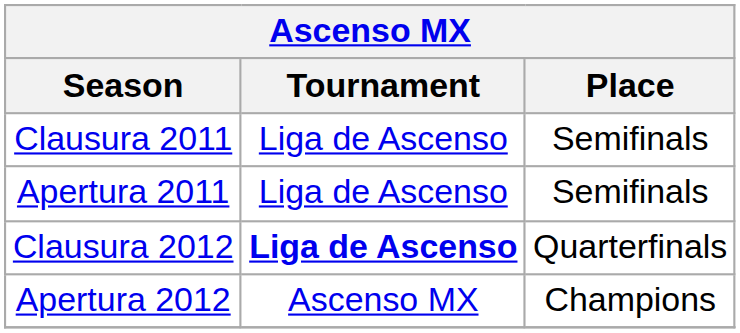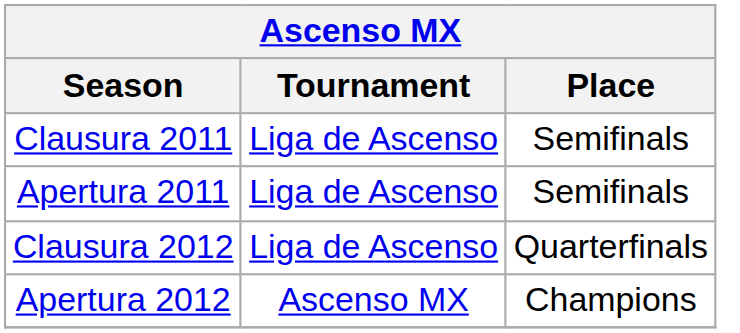(383, 246) bold -> (374, 246) normal
